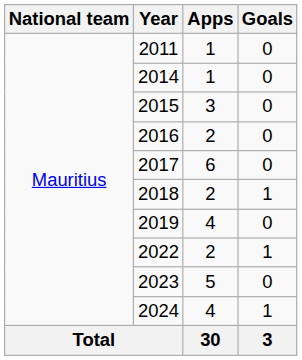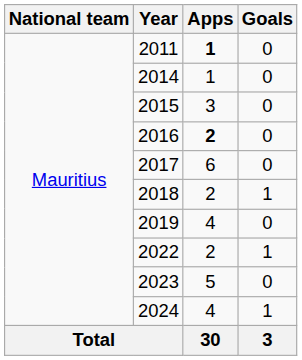(210, 48) normal -> (210, 48) bold
(210, 135) normal -> (210, 135) bold
